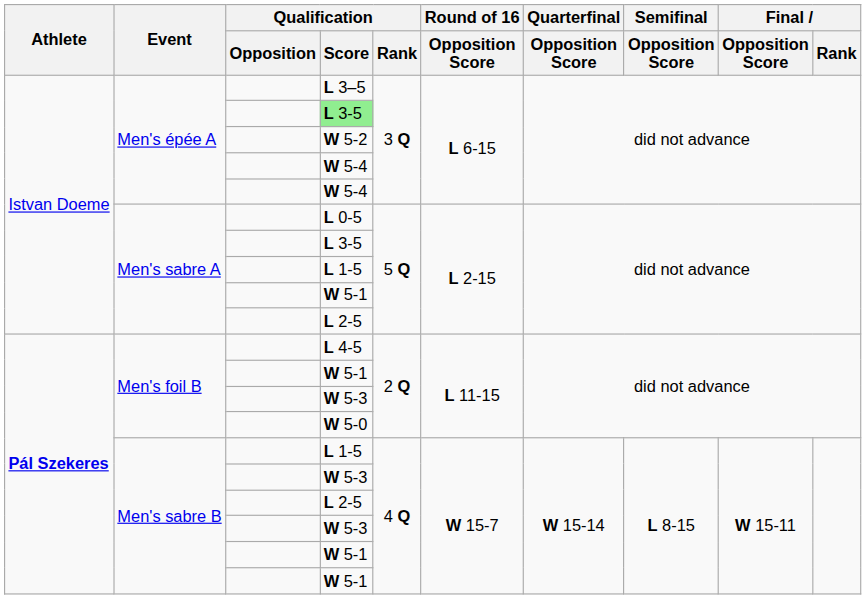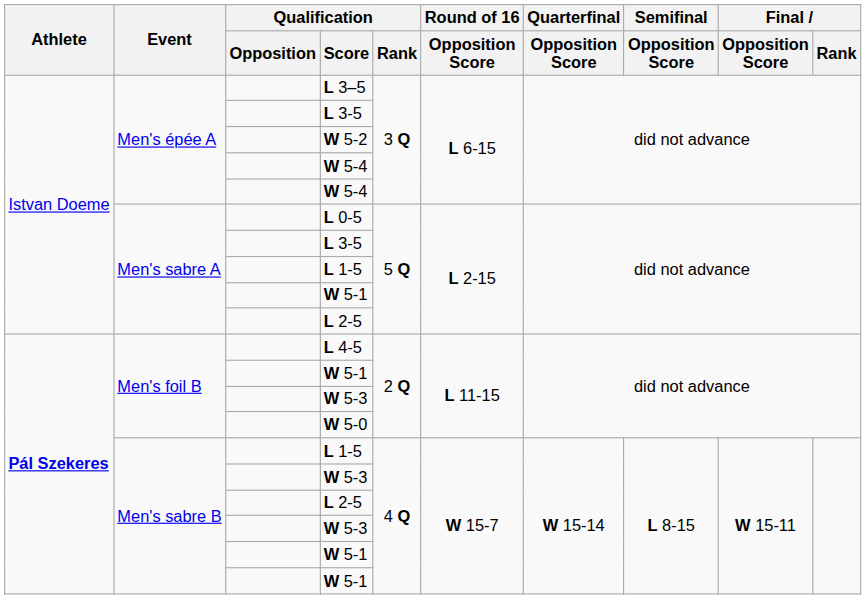(343, 114) lightgreen background -> (343, 114) no background
